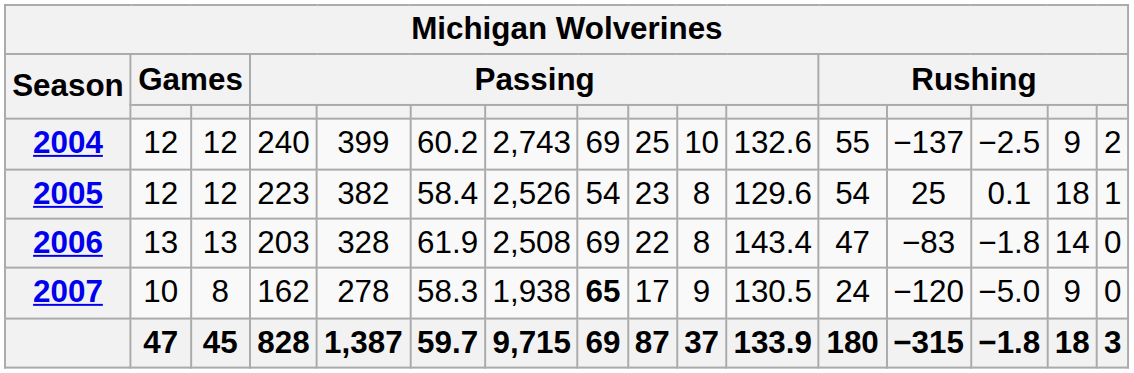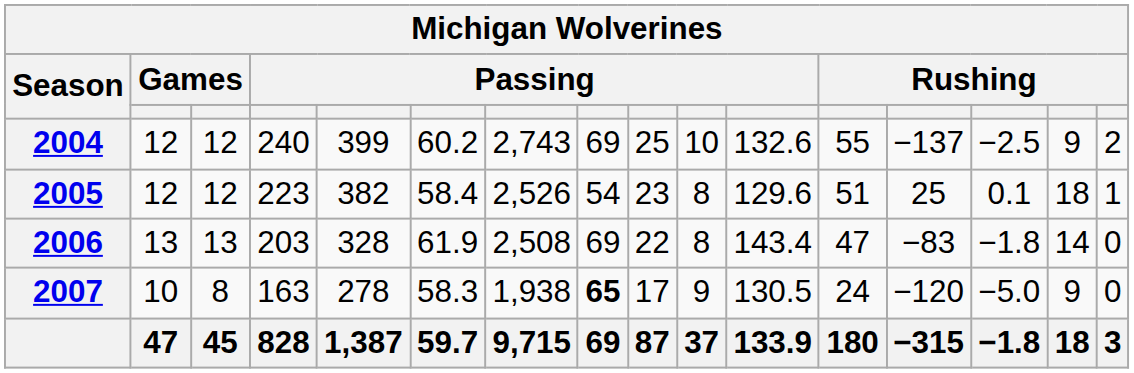(853, 193) 54 -> (853, 193) 51
(283, 292) 162 -> (283, 292) 163
